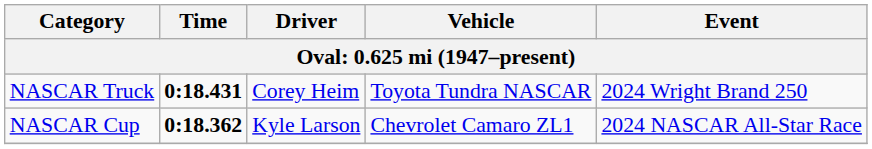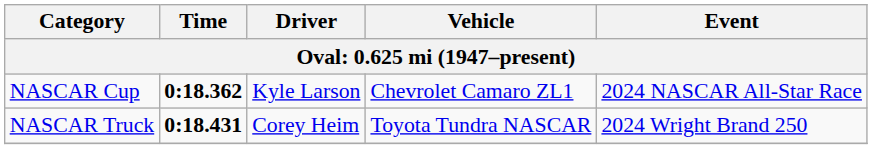rows swapped: (75, 125) <-> (82, 90)
